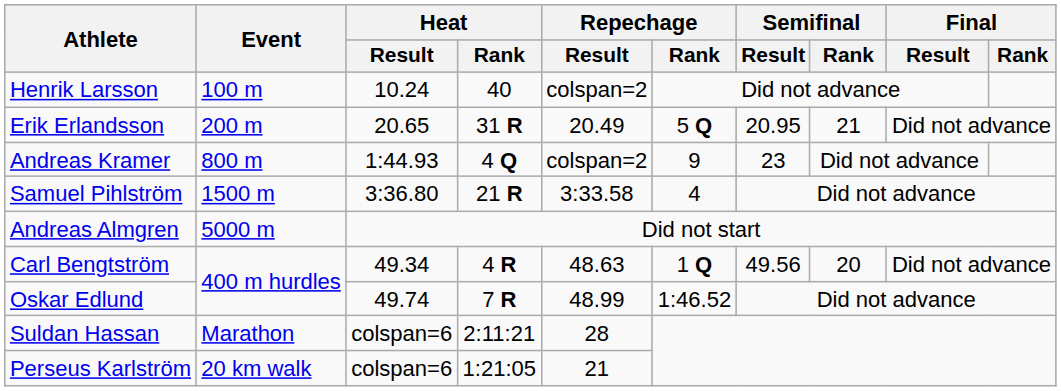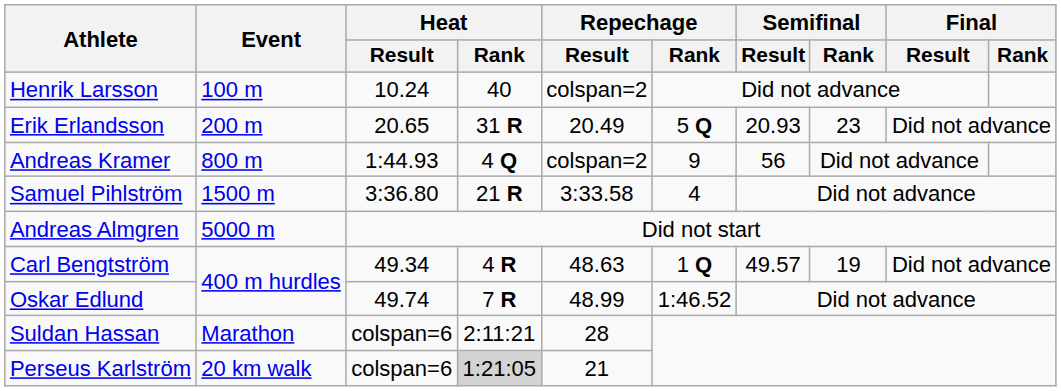(773, 125) 20.95 -> (773, 125) 20.93
(848, 125) 21 -> (848, 125) 23
(773, 160) 23 -> (773, 160) 56
(773, 264) 49.56 -> (773, 264) 49.57
(848, 264) 20 -> (848, 264) 19
(499, 369) no background -> (499, 369) lightgrey background
